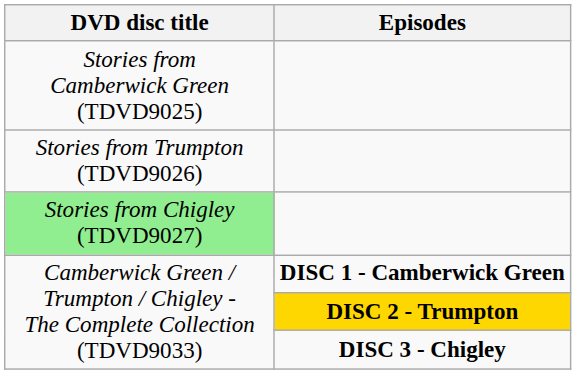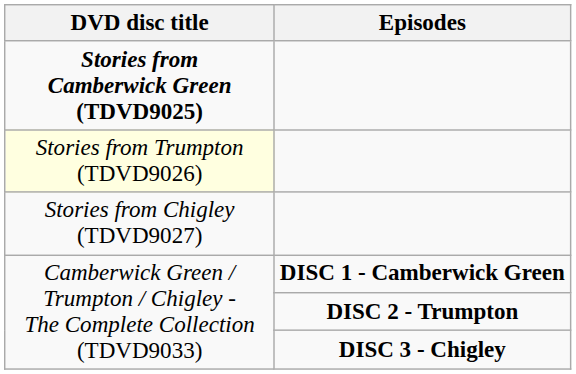(140, 85) normal -> (140, 85) bold
(140, 160) no background -> (140, 160) lightyellow background
(140, 223) lightgreen background -> (140, 223) no background
(422, 311) gold background -> (422, 311) no background
